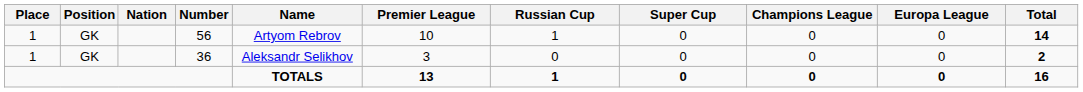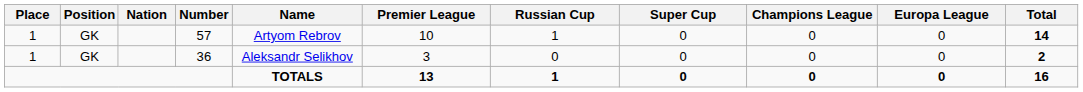(204, 36) 56 -> (204, 36) 57
